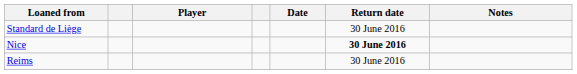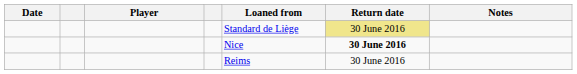columns swapped: (298, 12) <-> (56, 12)
(377, 28) no background -> (377, 28) khaki background
